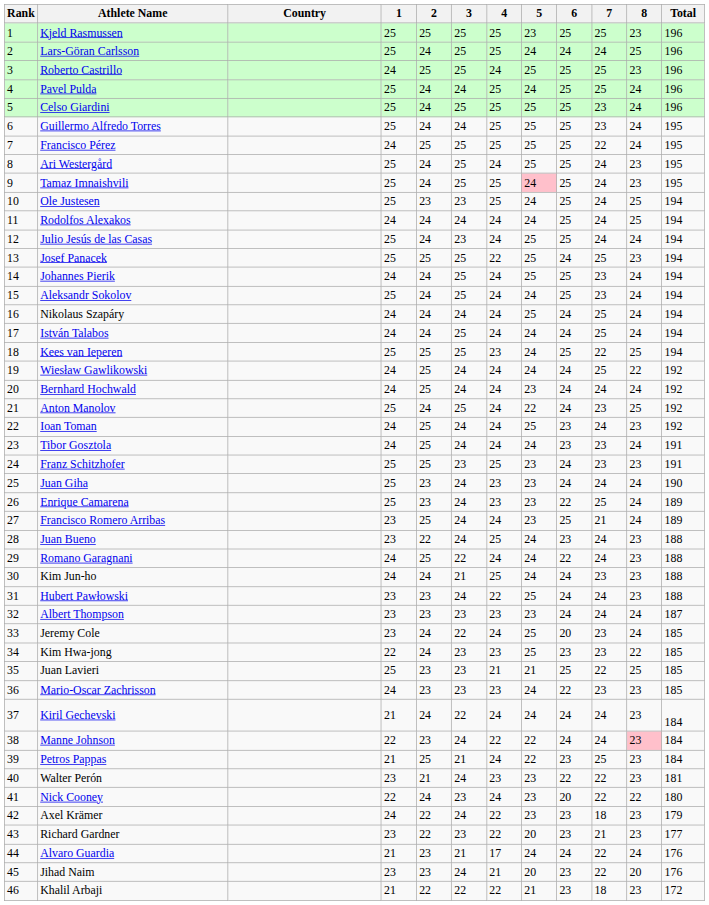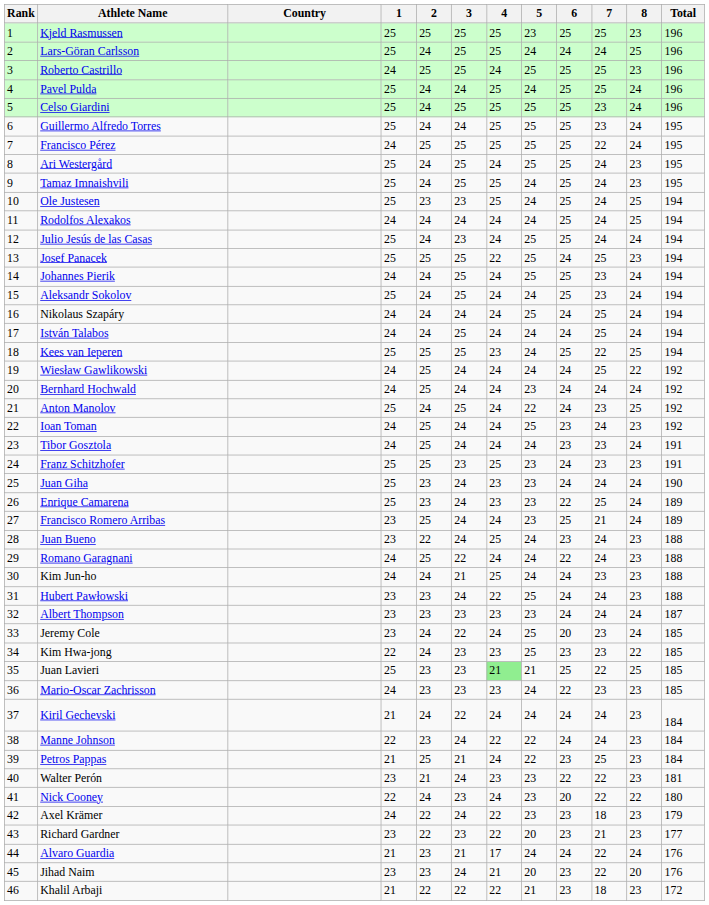(530, 182) pink background -> (530, 182) no background
(495, 671) no background -> (495, 671) lightgreen background
(635, 740) pink background -> (635, 740) no background
